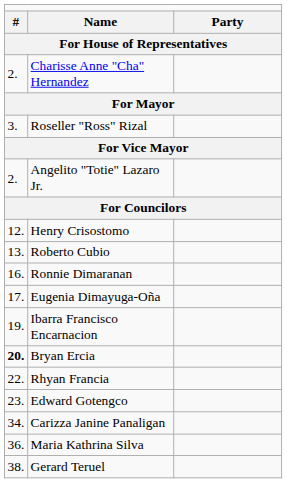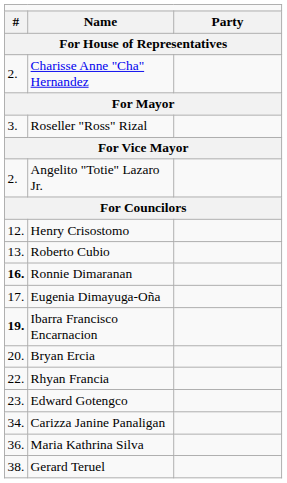(16, 274) normal -> (16, 274) bold
(16, 326) normal -> (16, 326) bold
(16, 356) bold -> (16, 356) normal
